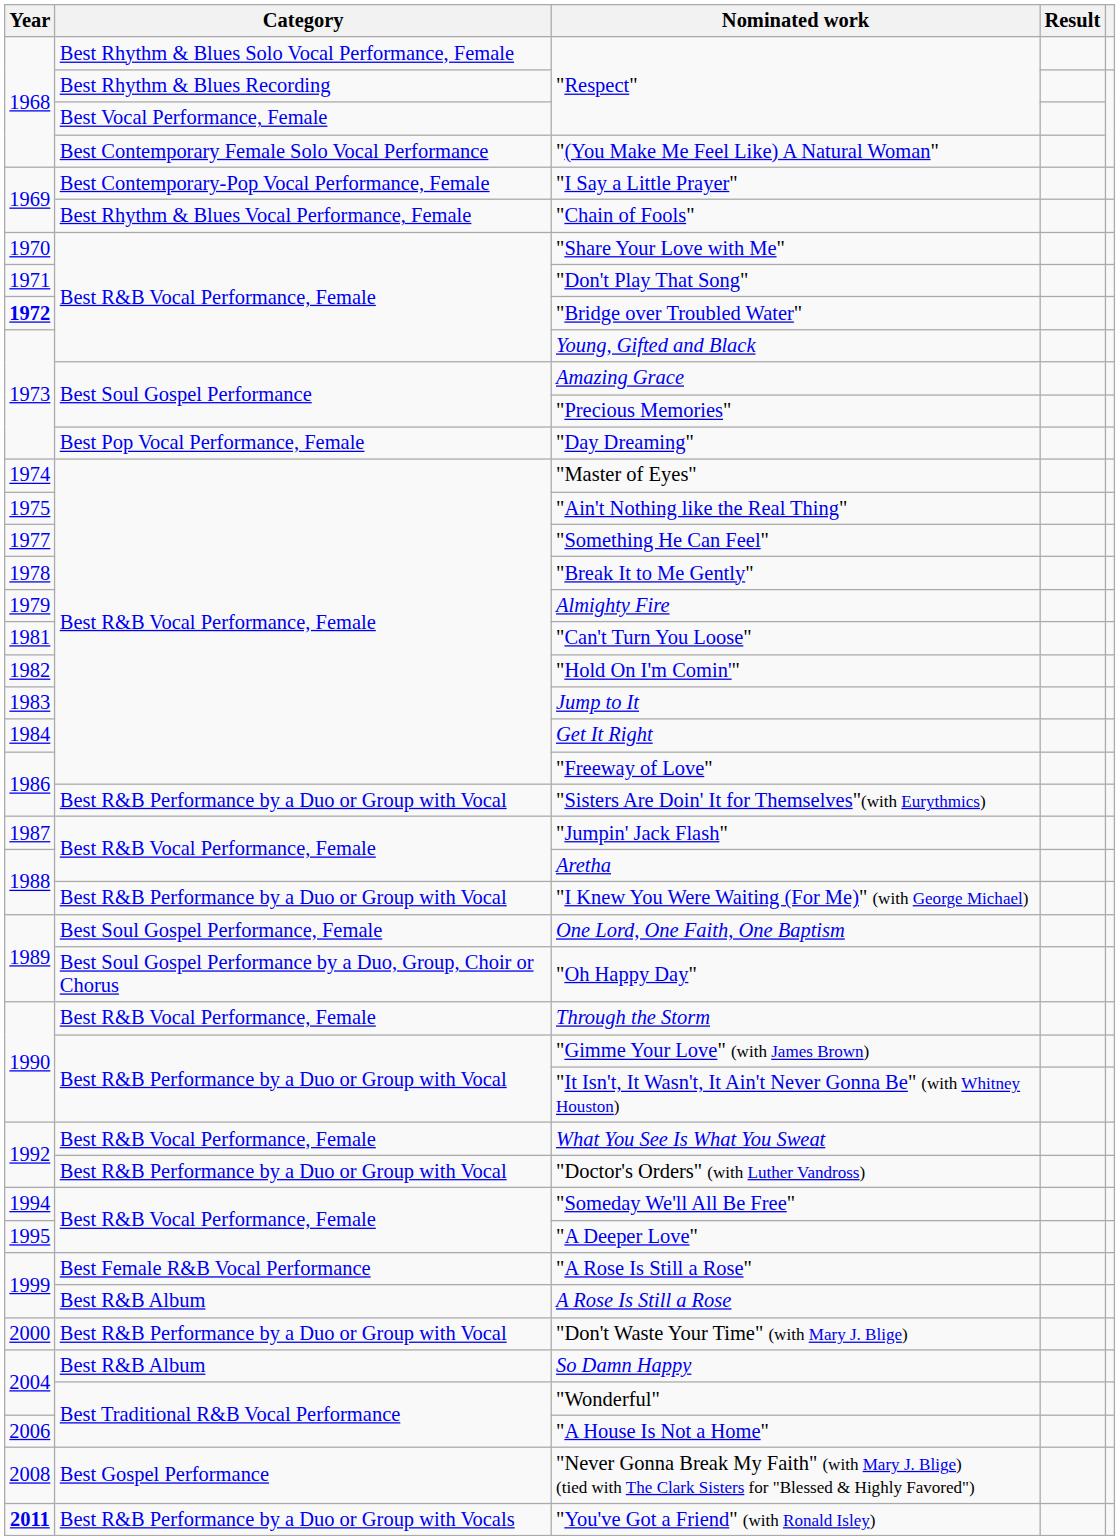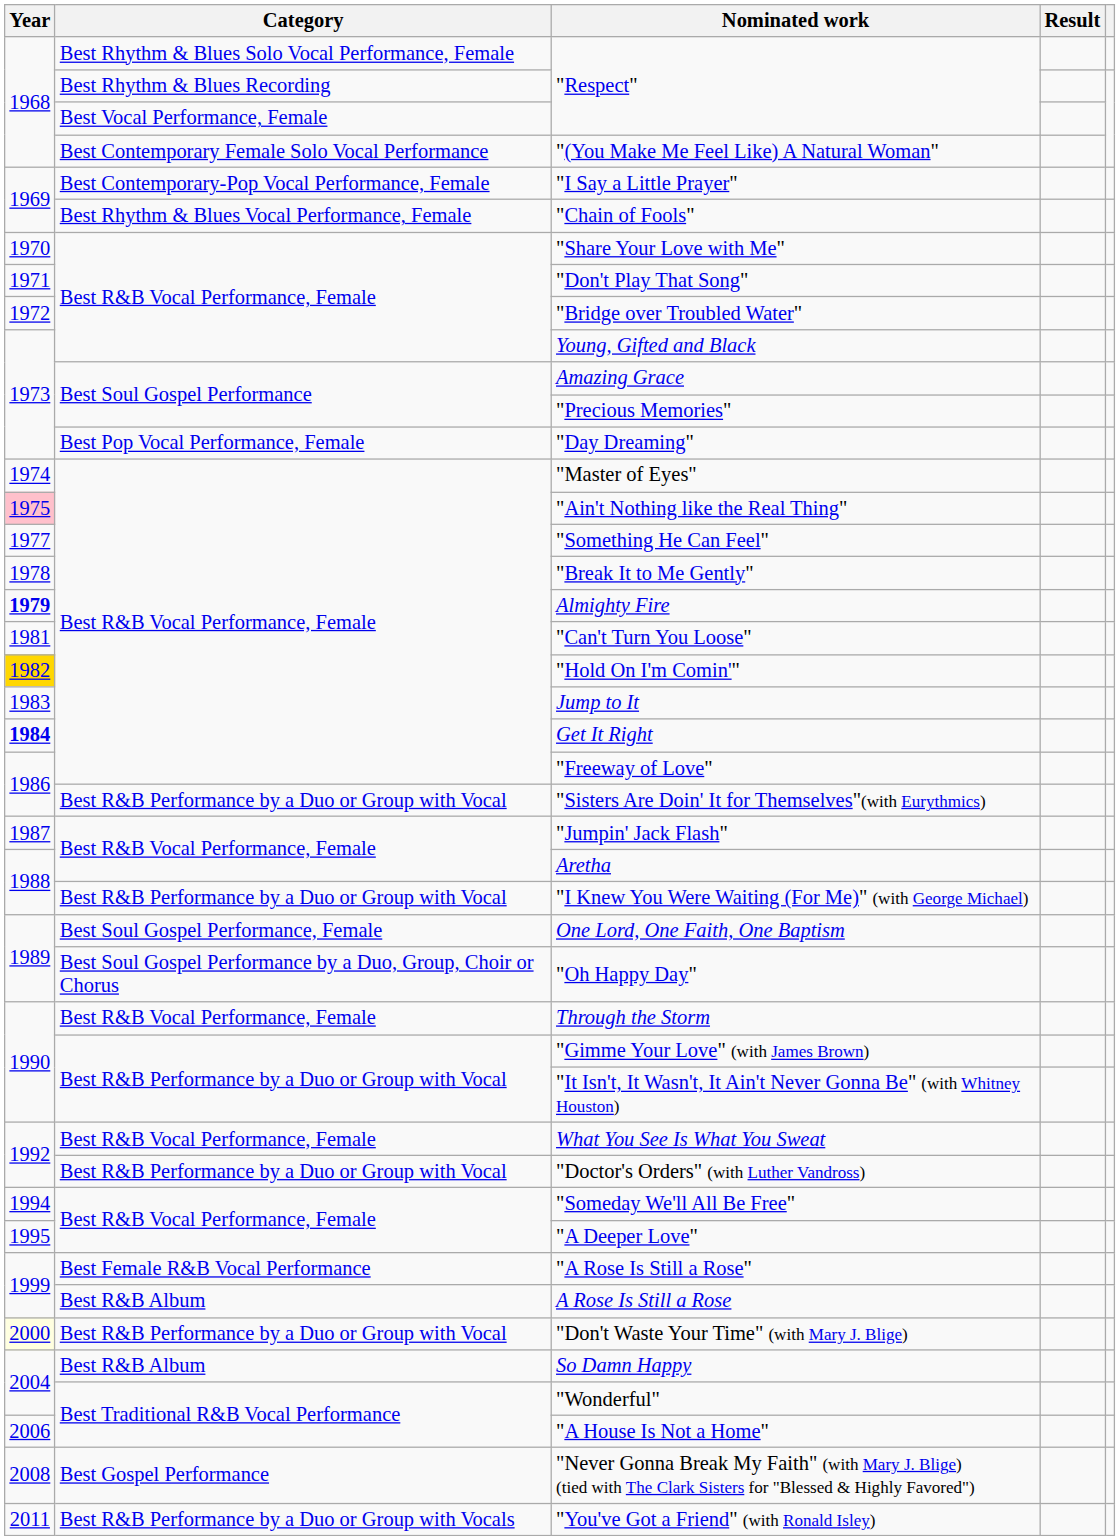(30, 313) bold -> (30, 313) normal
(30, 507) no background -> (30, 507) pink background
(30, 605) normal -> (30, 605) bold
(30, 670) no background -> (30, 670) gold background
(30, 735) normal -> (30, 735) bold
(30, 1333) no background -> (30, 1333) lightyellow background
(30, 1518) bold -> (30, 1518) normal
